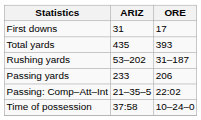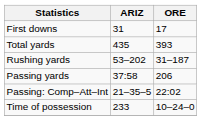(121, 76) 233 -> (125, 76) 37:58
(125, 107) 37:58 -> (121, 107) 233
